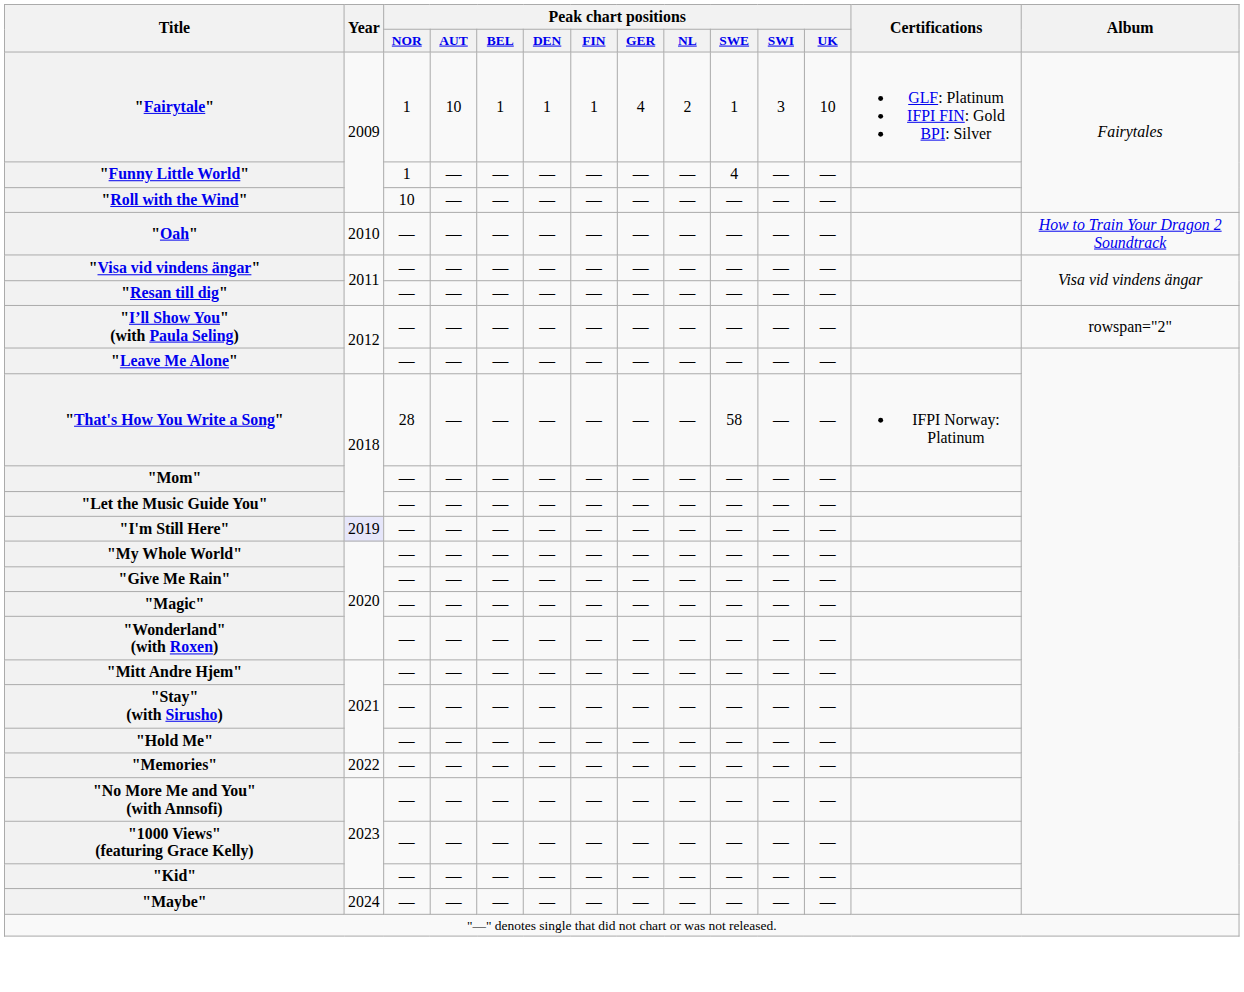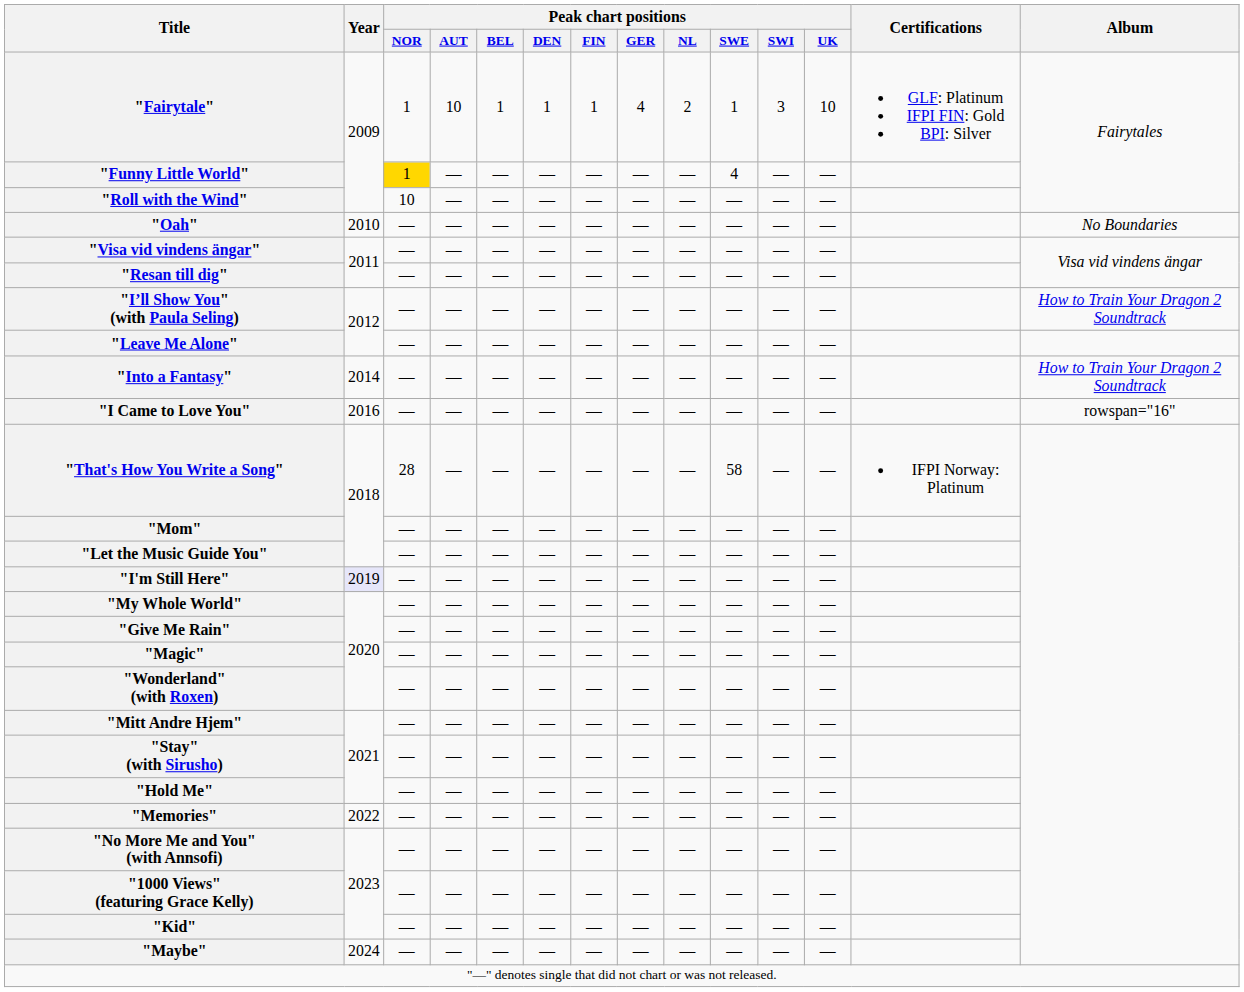(407, 174) no background -> (407, 174) gold background
(1130, 233) How to Train Your Dragon 2 Soundtrack -> (1130, 224) No Boundaries
(1130, 326) rowspan="2" -> (1130, 309) How to Train Your Dragon 2 Soundtrack
+ row: (174, 377)
+ row: (174, 411)
